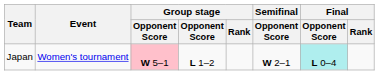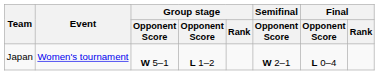(155, 63) pink background -> (155, 63) no background
(324, 63) paleturquoise background -> (324, 63) no background
